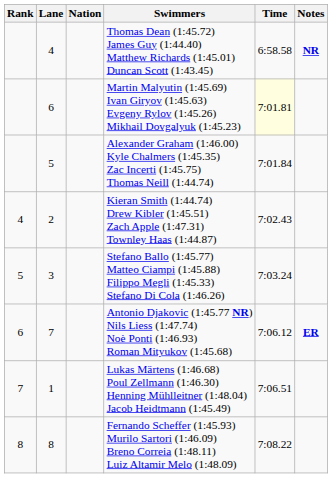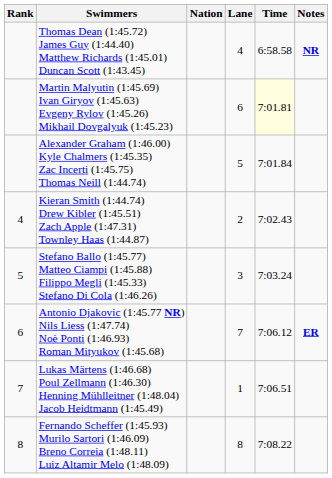columns swapped: (51, 13) <-> (180, 13)
